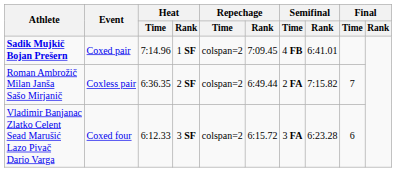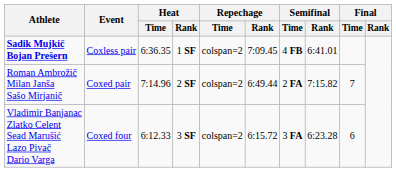(109, 50) Coxed pair -> (111, 50) Coxless pair
(156, 50) 7:14.96 -> (156, 50) 6:36.35
(111, 84) Coxless pair -> (109, 84) Coxed pair
(156, 84) 6:36.35 -> (156, 84) 7:14.96
